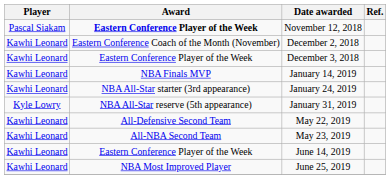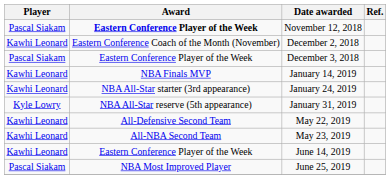(37, 58) Kawhi Leonard -> (37, 58) Pascal Siakam
(37, 167) Kawhi Leonard -> (37, 167) Pascal Siakam
